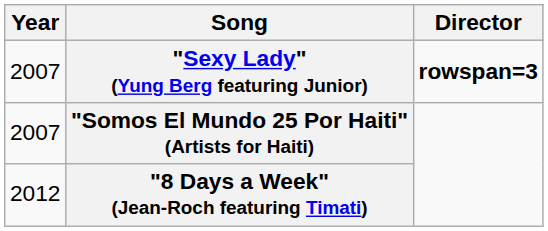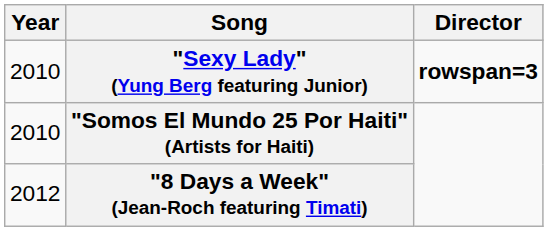(35, 71) 2007 -> (35, 71) 2010
(35, 132) 2007 -> (35, 132) 2010
